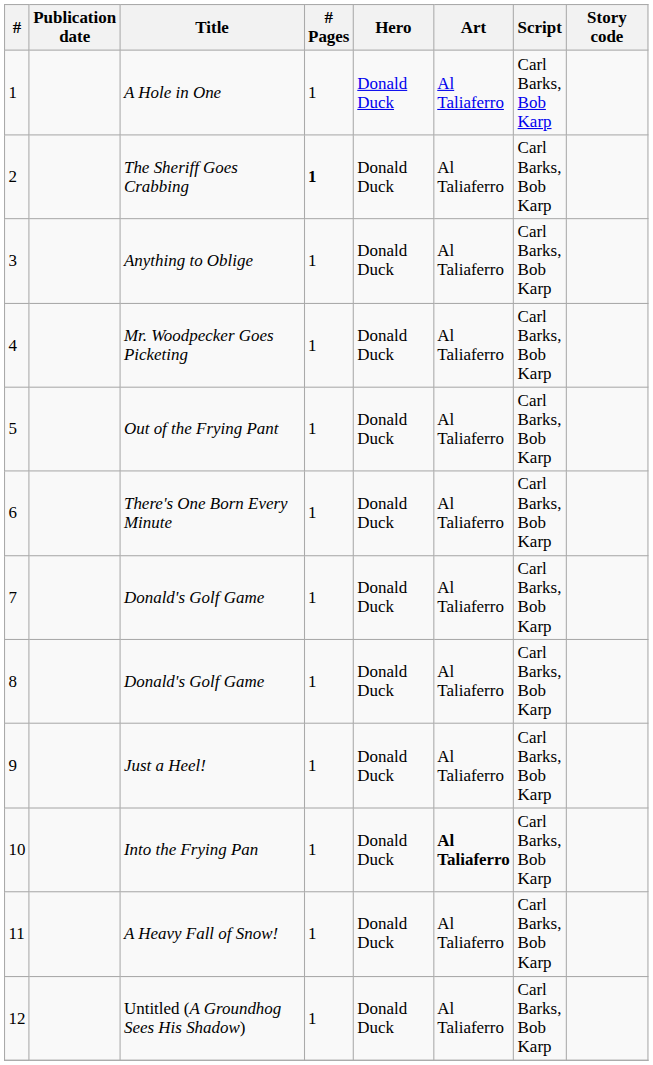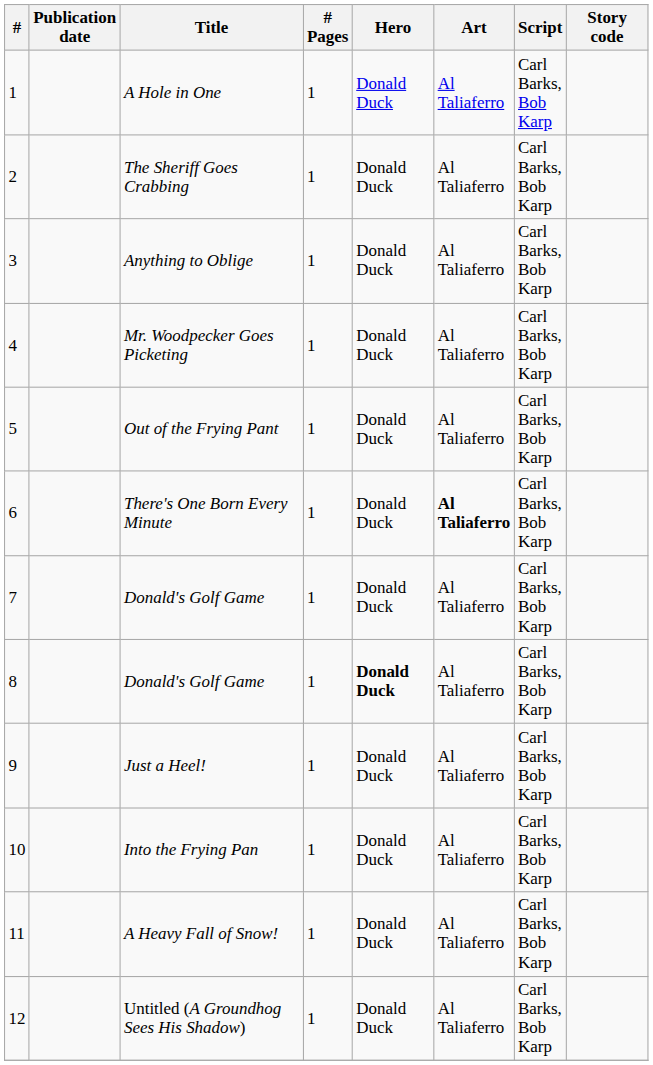(312, 176) bold -> (311, 176) normal
(471, 513) normal -> (474, 513) bold
(382, 681) normal -> (383, 681) bold
(474, 849) bold -> (471, 849) normal
